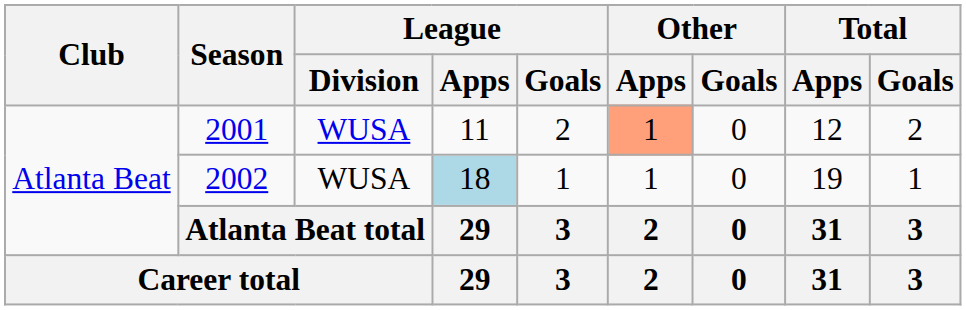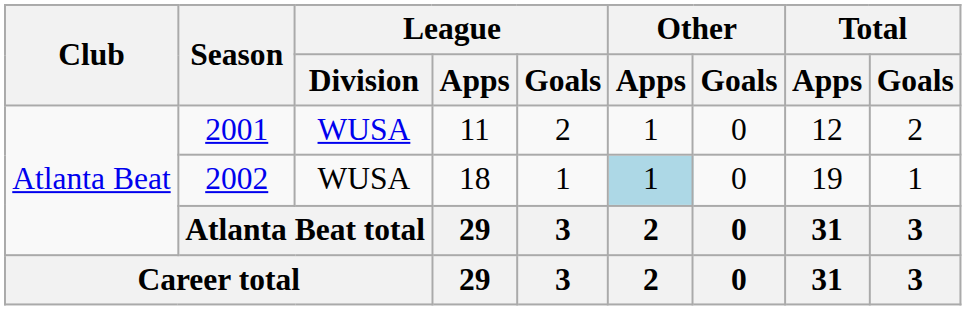(651, 129) lightsalmon background -> (651, 129) no background
(475, 179) lightblue background -> (475, 179) no background
(651, 179) no background -> (651, 179) lightblue background
